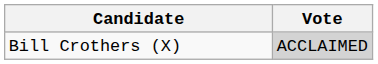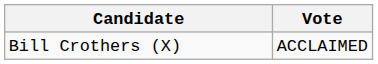(322, 46) lightgrey background -> (322, 46) no background
